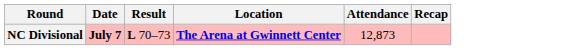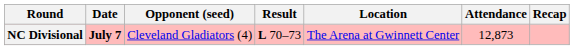+ column: (190, 14)
(259, 34) bold -> (383, 34) normal
